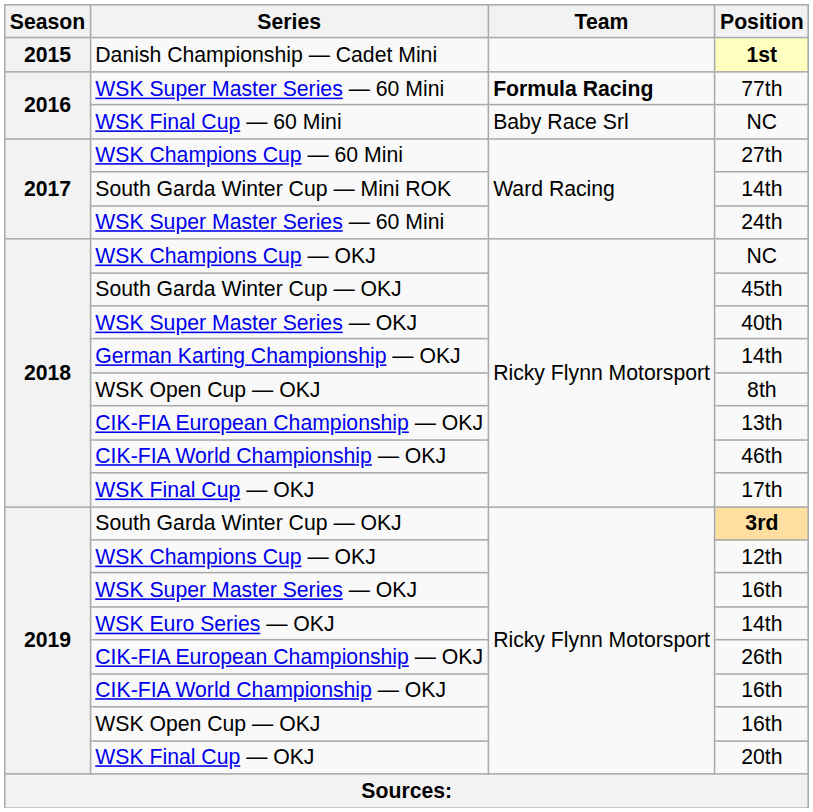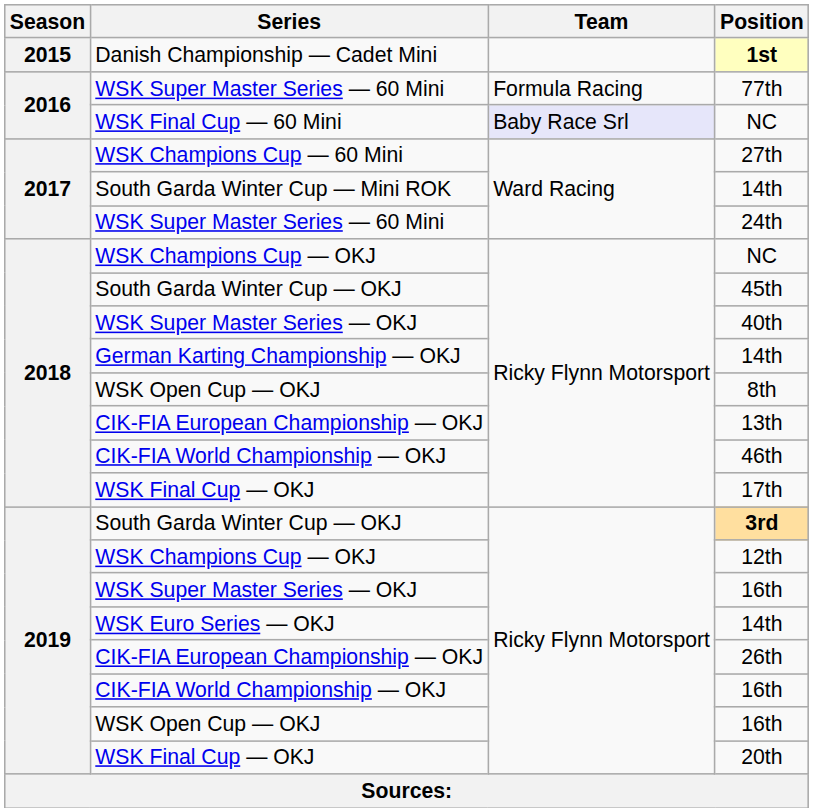(573, 88) bold -> (568, 88) normal
(561, 121) no background -> (561, 121) lavender background
